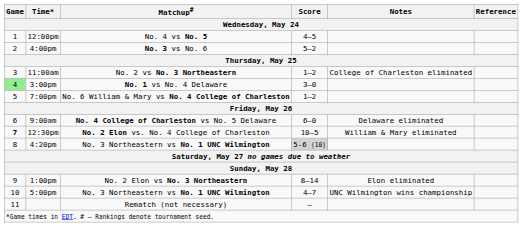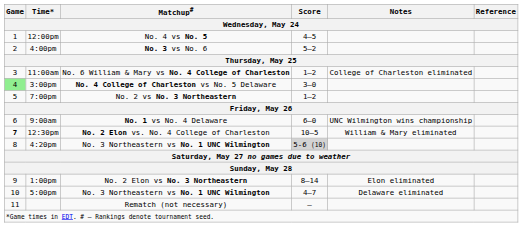(176, 73) No. 2 vs No. 3 Northeastern -> (176, 73) No. 6 William & Mary vs No. 4 College of Charleston
(176, 85) No. 1 vs No. 4 Delaware -> (176, 85) No. 4 College of Charleston vs No. 5 Delaware
(176, 97) No. 6 William & Mary vs No. 4 College of Charleston -> (176, 97) No. 2 vs No. 3 Northeastern
(176, 121) No. 4 College of Charleston vs No. 5 Delaware -> (176, 121) No. 1 vs No. 4 Delaware
(401, 121) Delaware eliminated -> (401, 121) UNC Wilmington wins championship
(401, 193) UNC Wilmington wins championship -> (401, 193) Delaware eliminated
